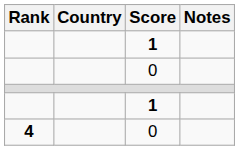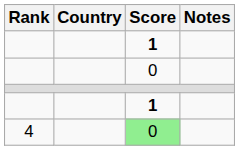(29, 132) bold -> (29, 132) normal
(153, 132) no background -> (153, 132) lightgreen background
